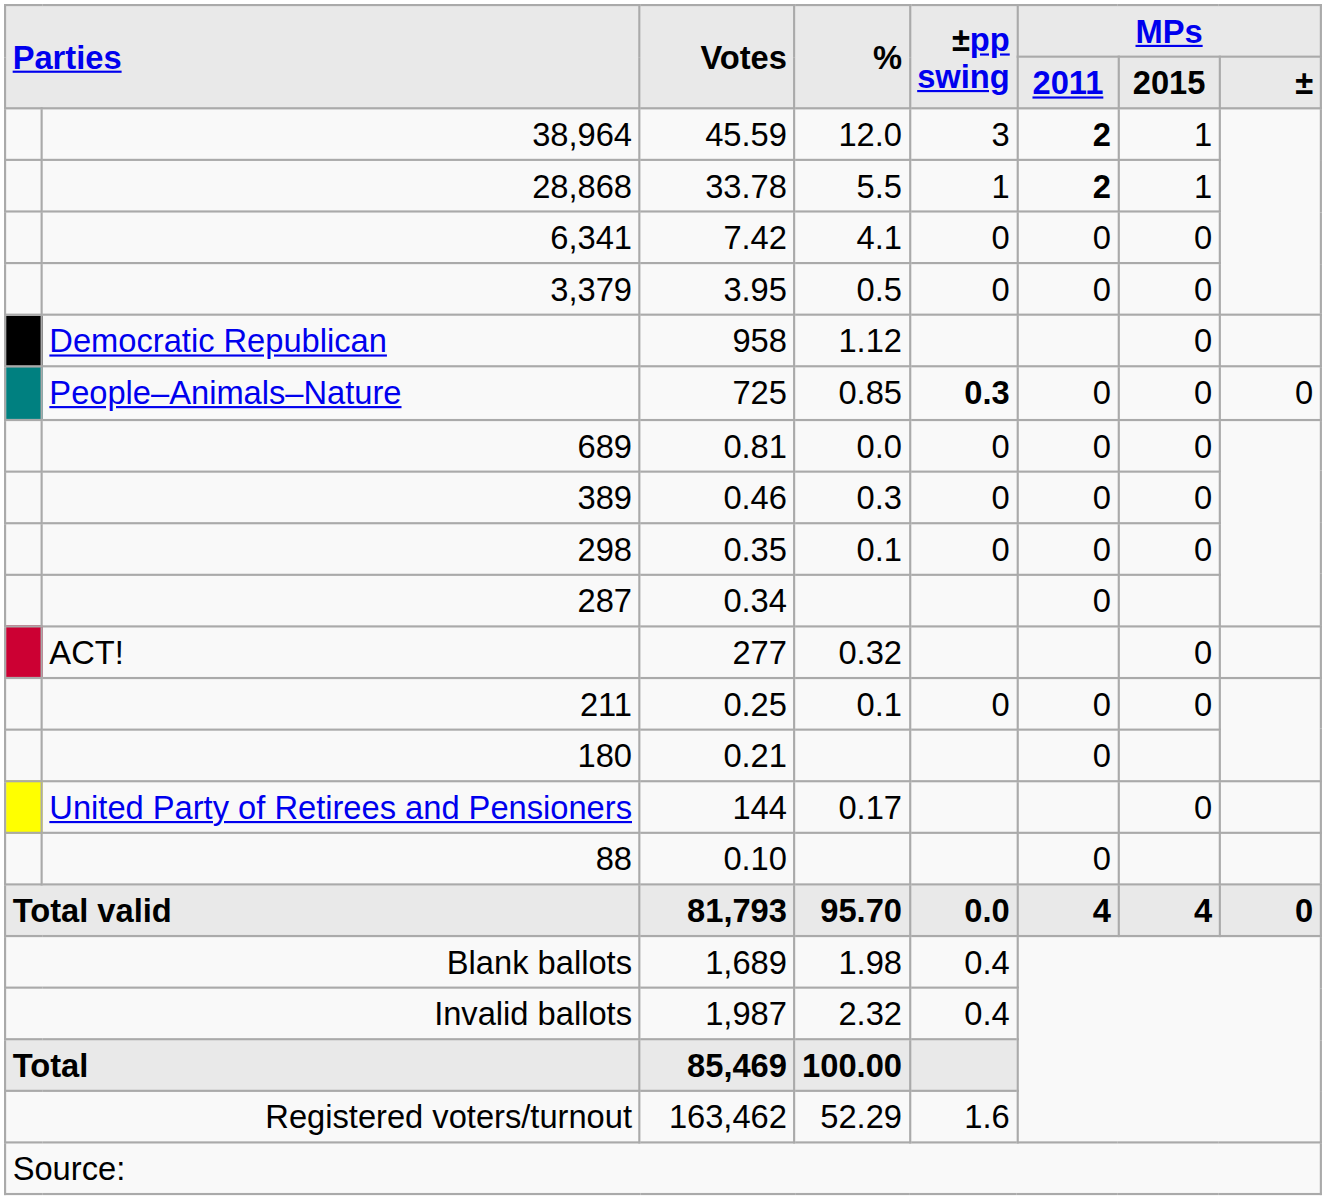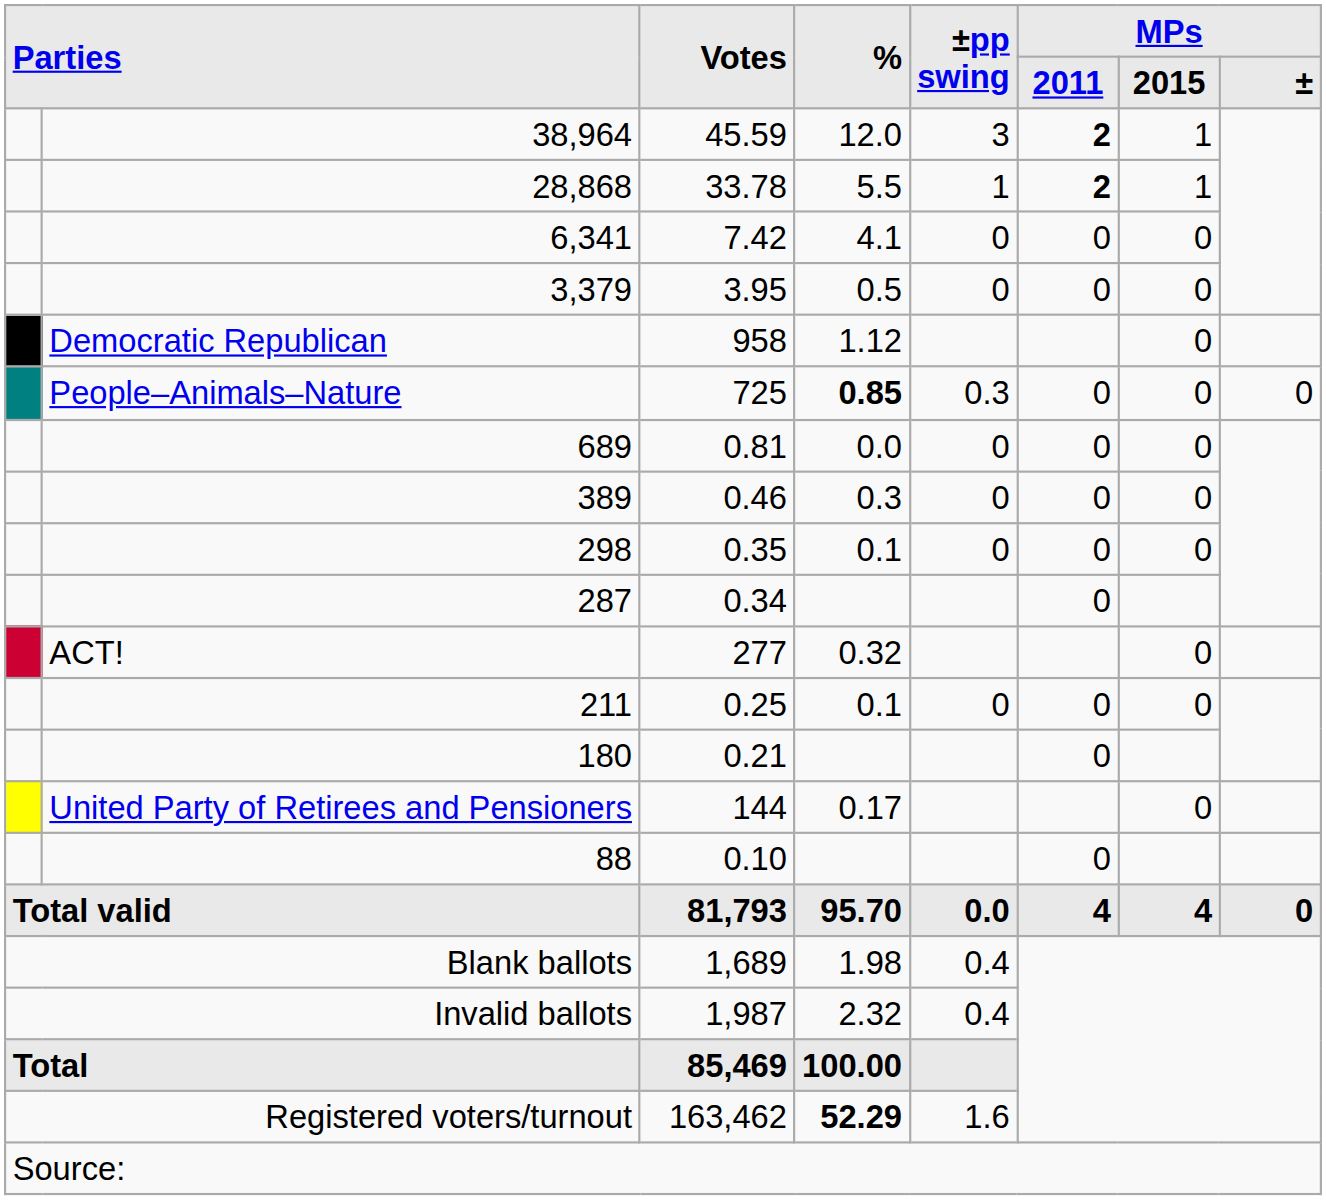(870, 393) normal -> (870, 393) bold
(987, 393) bold -> (987, 393) normal
(861, 1118) normal -> (861, 1118) bold
